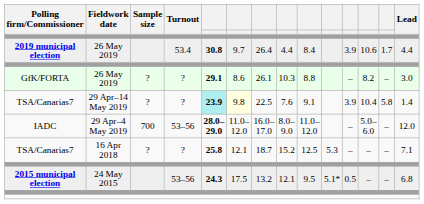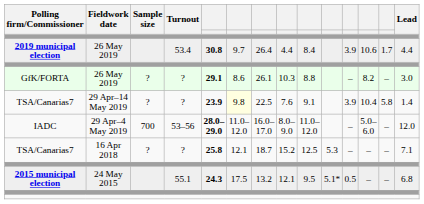(214, 102) paleturquoise background -> (214, 102) no background
(183, 178) 53–56 -> (183, 178) 55.1
